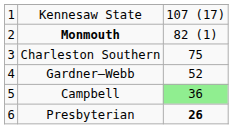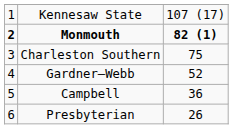(11, 34) normal -> (11, 34) bold
(196, 34) normal -> (196, 34) bold
(196, 94) lightgreen background -> (196, 94) no background
(196, 114) bold -> (196, 114) normal
